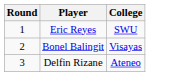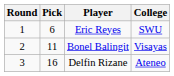+ column: (52, 12)
